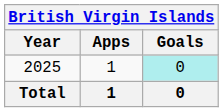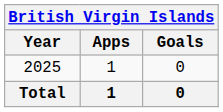(180, 68) paleturquoise background -> (180, 68) no background
